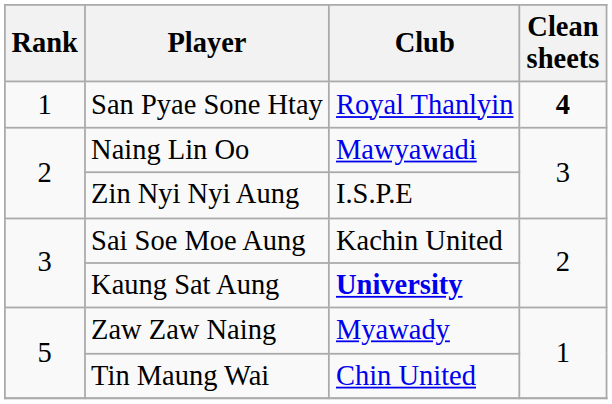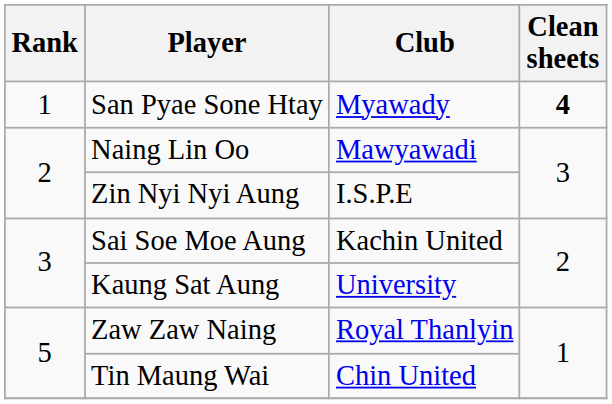(425, 104) Royal Thanlyin -> (393, 104) Myawady
(399, 284) bold -> (396, 284) normal
(393, 330) Myawady -> (425, 330) Royal Thanlyin
